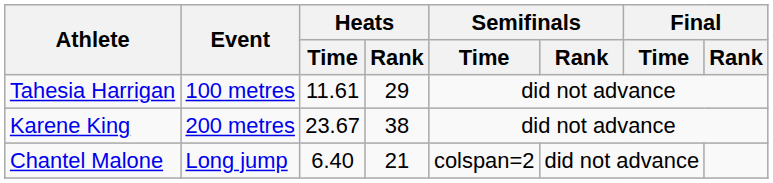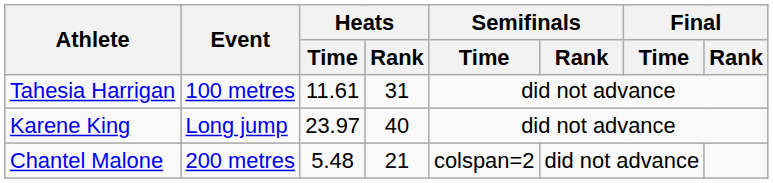(397, 92) 29 -> (397, 92) 31
(240, 126) 200 metres -> (237, 126) Long jump
(333, 126) 23.67 -> (333, 126) 23.97
(397, 126) 38 -> (397, 126) 40
(237, 161) Long jump -> (240, 161) 200 metres
(333, 161) 6.40 -> (333, 161) 5.48
